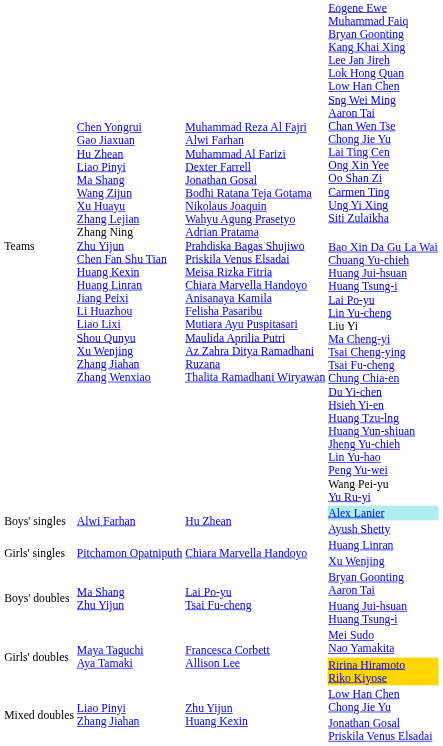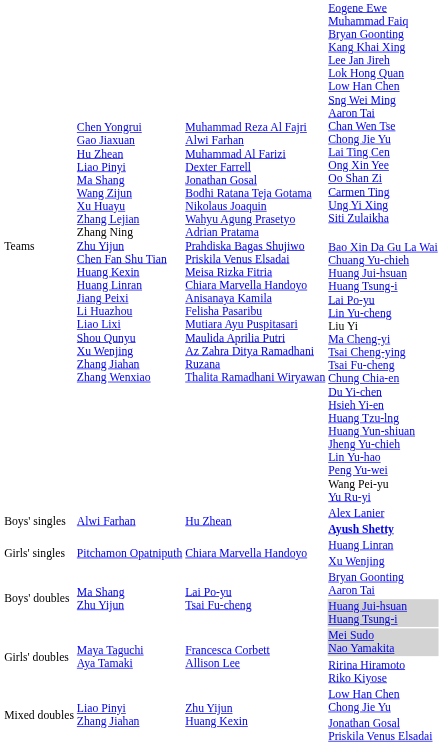(356, 513) paleturquoise background -> (356, 513) no background
(359, 529) normal -> (361, 529) bold
(368, 613) no background -> (368, 613) lightgrey background
(361, 642) no background -> (361, 642) lightgrey background
(367, 671) gold background -> (367, 671) no background
